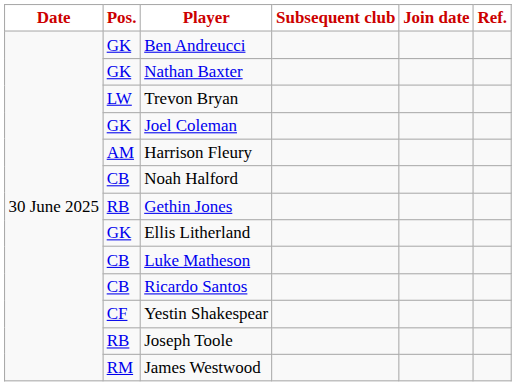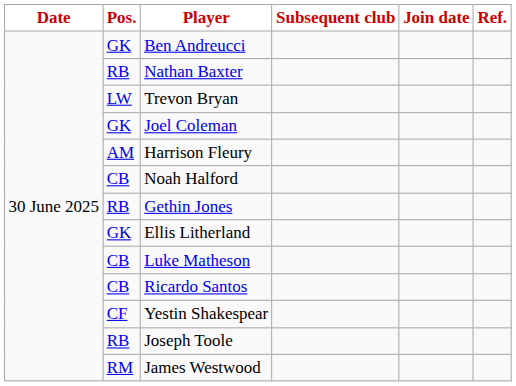(119, 71) GK -> (118, 71) RB
